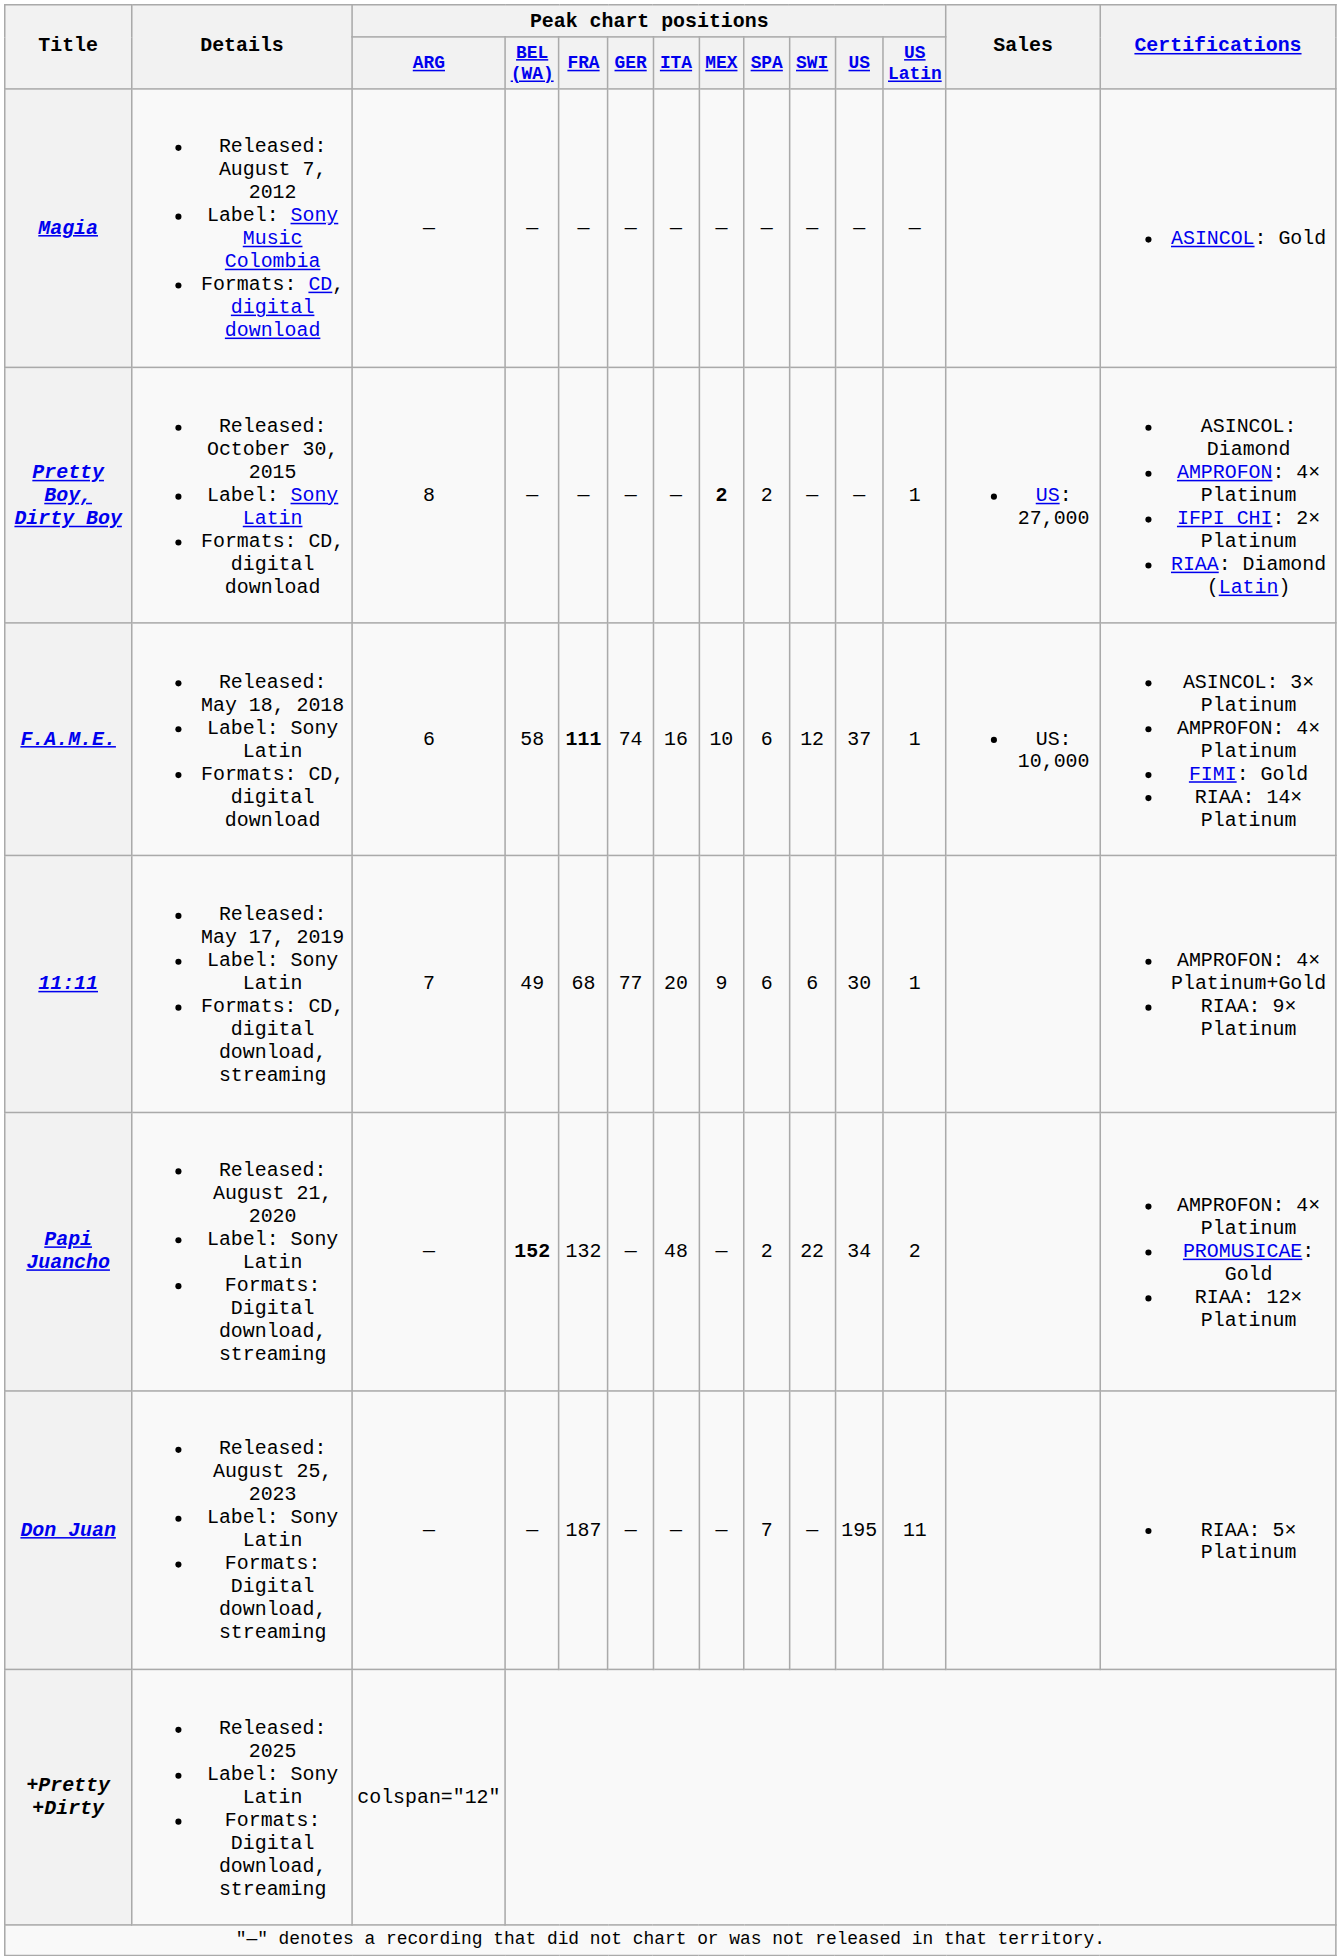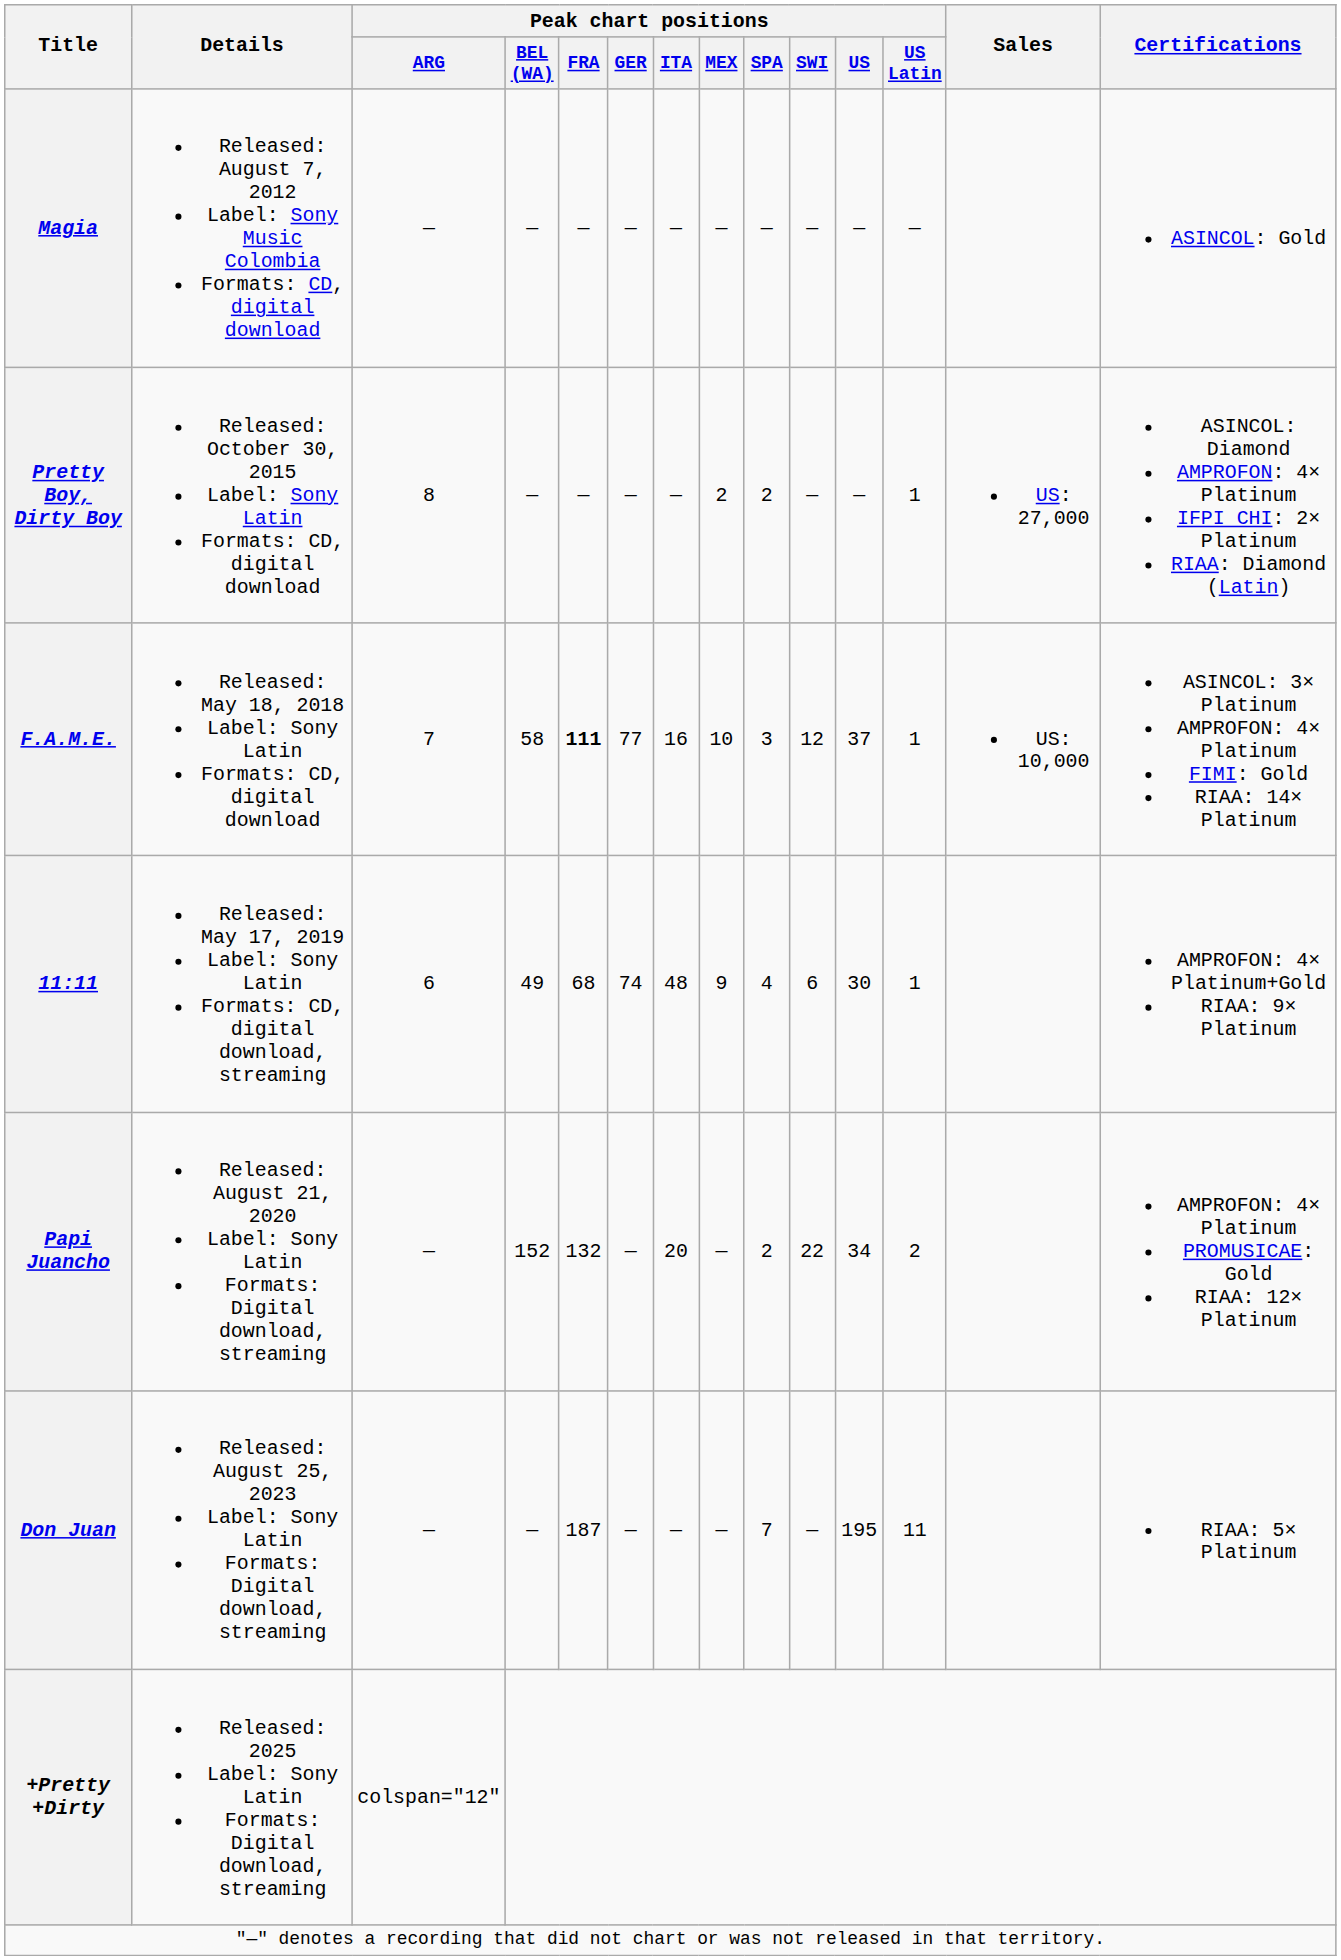(721, 495) bold -> (721, 495) normal
(429, 740) 6 -> (429, 740) 7
(631, 740) 74 -> (631, 740) 77
(767, 740) 6 -> (767, 740) 3
(429, 984) 7 -> (429, 984) 6
(631, 984) 77 -> (631, 984) 74
(676, 984) 20 -> (676, 984) 48
(767, 984) 6 -> (767, 984) 4
(532, 1251) bold -> (532, 1251) normal
(676, 1251) 48 -> (676, 1251) 20
